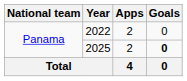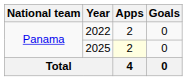(130, 48) no background -> (130, 48) lightyellow background
(164, 48) bold -> (164, 48) normal
